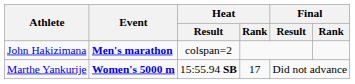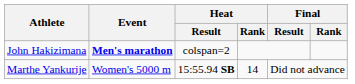(133, 69) bold -> (131, 69) normal
(255, 69) 17 -> (253, 69) 14
